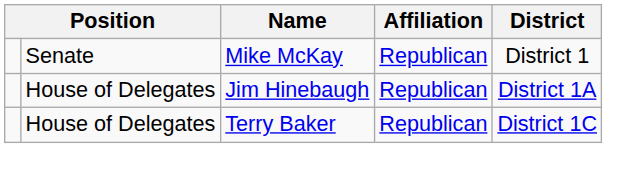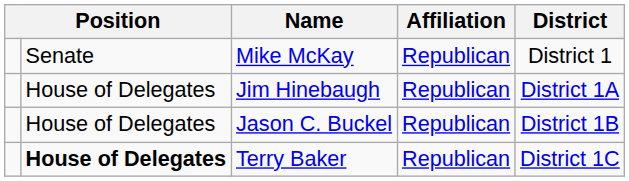+ row: (314, 124)
(120, 124) normal -> (126, 158) bold
